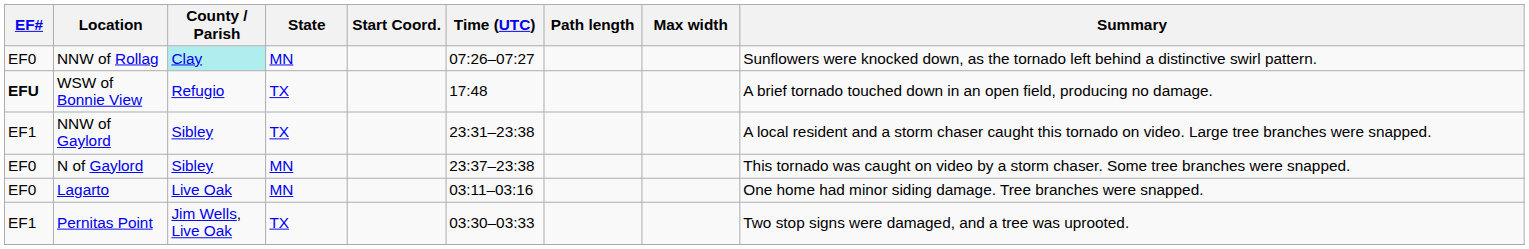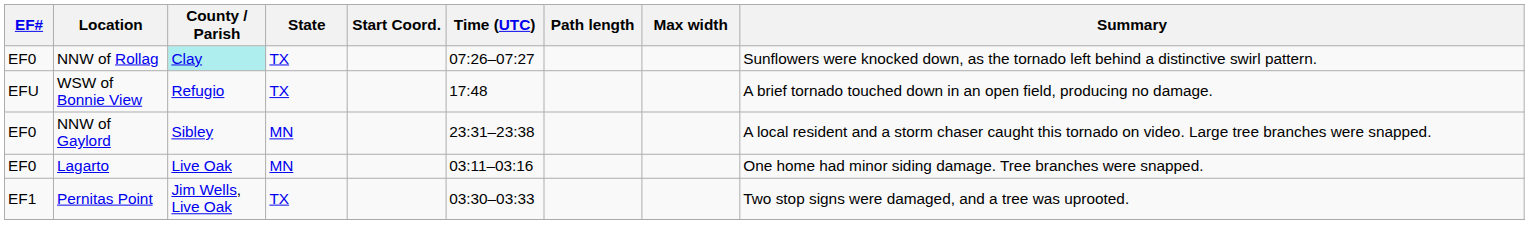(281, 58) MN -> (279, 58) TX
(23, 91) bold -> (23, 91) normal
(22, 132) EF1 -> (22, 132) EF0
(279, 132) TX -> (281, 132) MN
- row: (100, 165)
